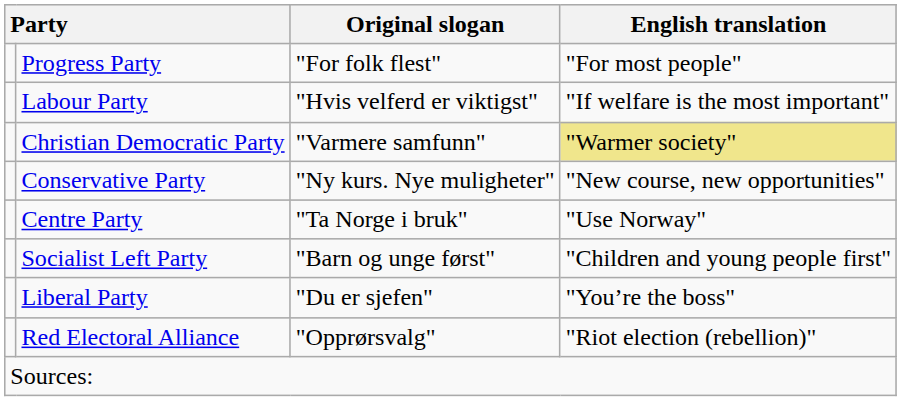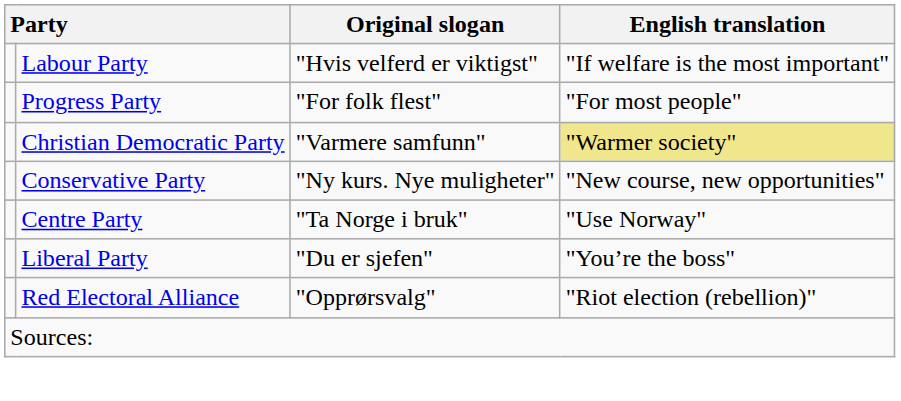rows swapped: (85, 101) <-> (91, 62)
- row: (114, 257)
